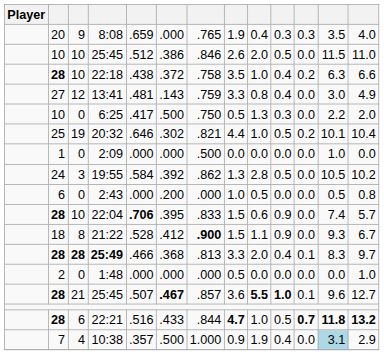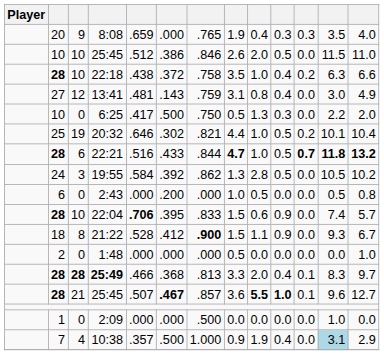(236, 94) 3.3 -> (236, 94) 3.1
rows swapped: (81, 320) <-> (81, 154)
rows swapped: (78, 254) <-> (81, 274)
